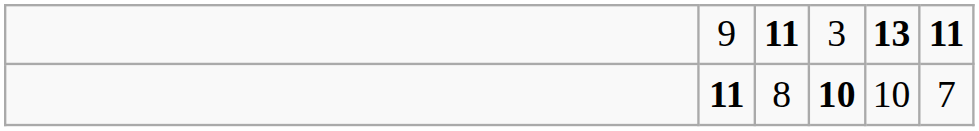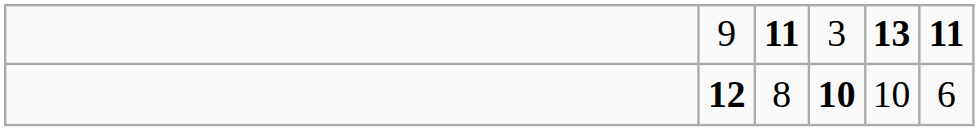(727, 93) 11 -> (727, 93) 12
(946, 93) 7 -> (946, 93) 6
